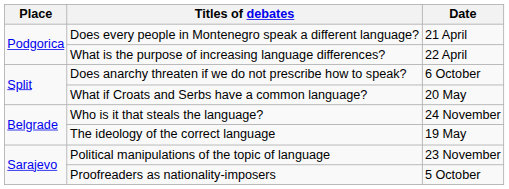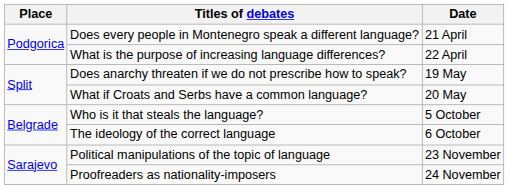(453, 74) 6 October -> (446, 74) 19 May
(463, 114) 24 November -> (453, 114) 5 October
(446, 134) 19 May -> (453, 134) 6 October
(453, 174) 5 October -> (463, 174) 24 November
